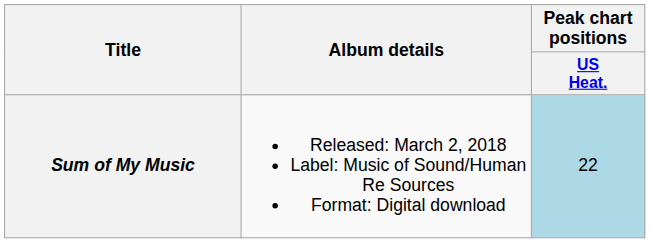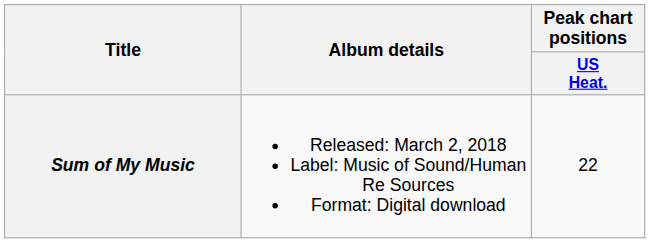(588, 165) lightblue background -> (588, 165) no background
